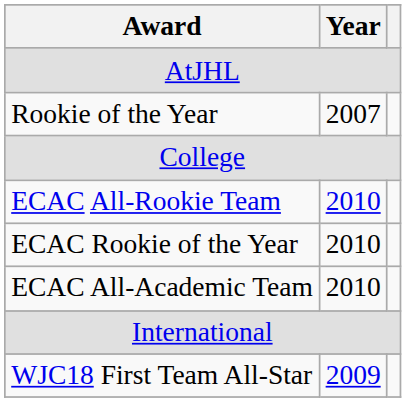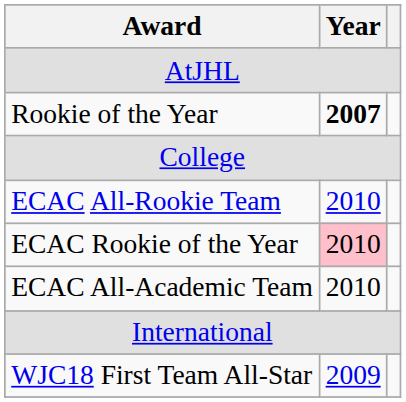(353, 113) normal -> (353, 113) bold
(353, 244) no background -> (353, 244) pink background
